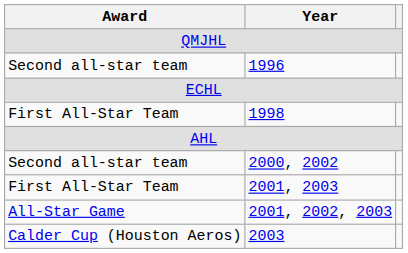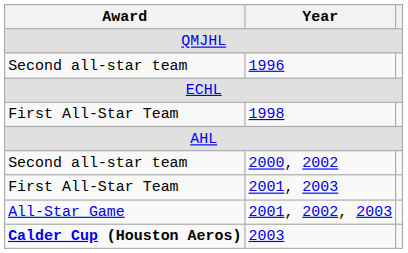(125, 236) normal -> (125, 236) bold
